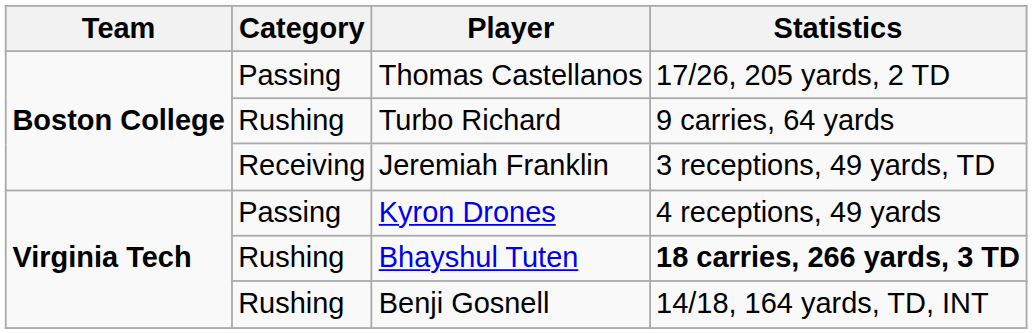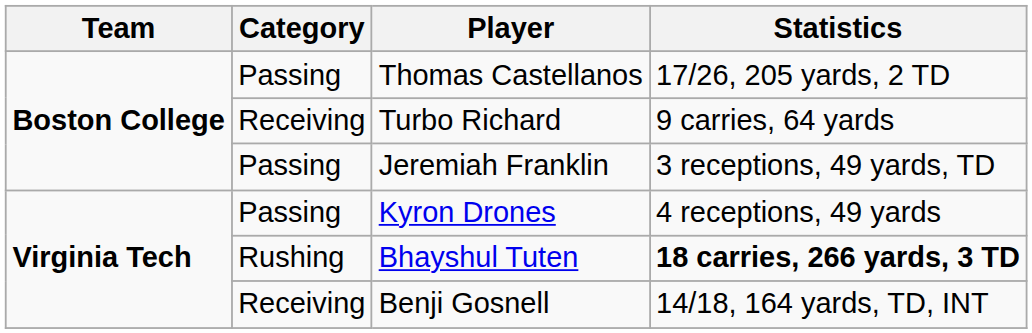(291, 120) Rushing -> (302, 120) Receiving
(302, 166) Receiving -> (290, 166) Passing
(291, 303) Rushing -> (302, 303) Receiving
